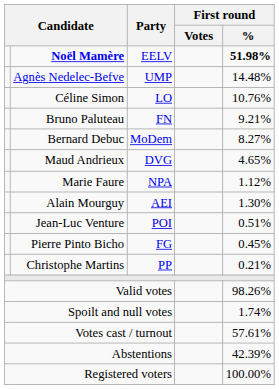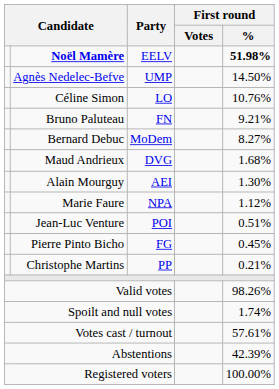(251, 77) 14.48% -> (251, 77) 14.50%
(255, 160) 4.65% -> (255, 160) 1.68%
rows swapped: (85, 202) <-> (93, 181)
